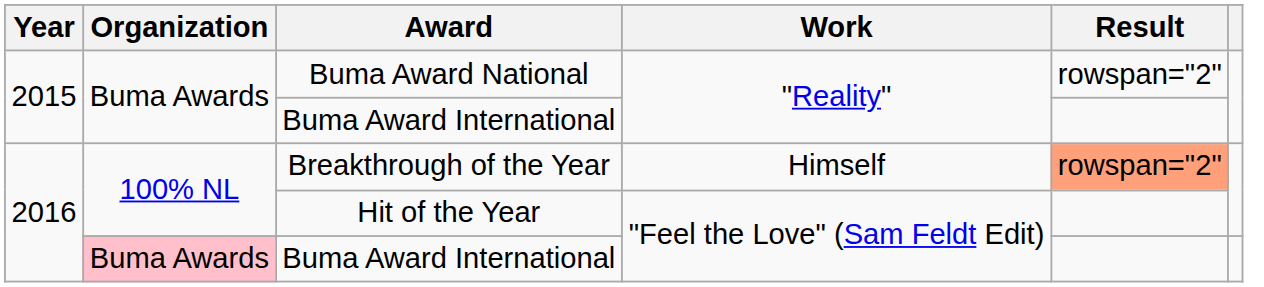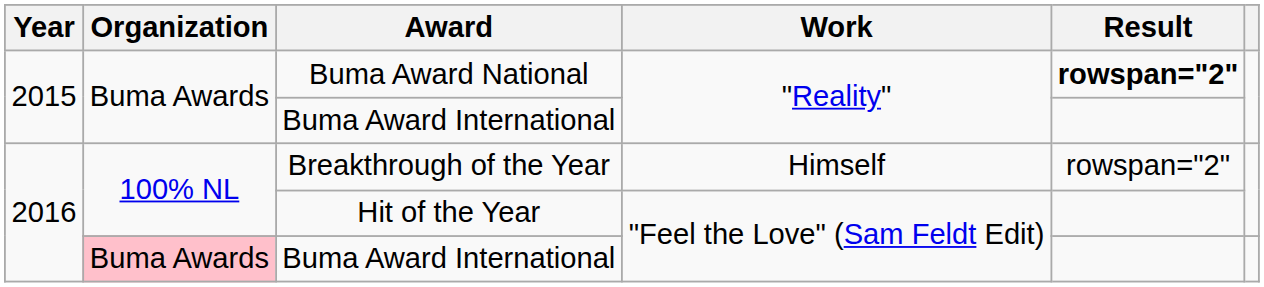(1140, 73) normal -> (1148, 73) bold
(1140, 166) lightsalmon background -> (1148, 166) no background
